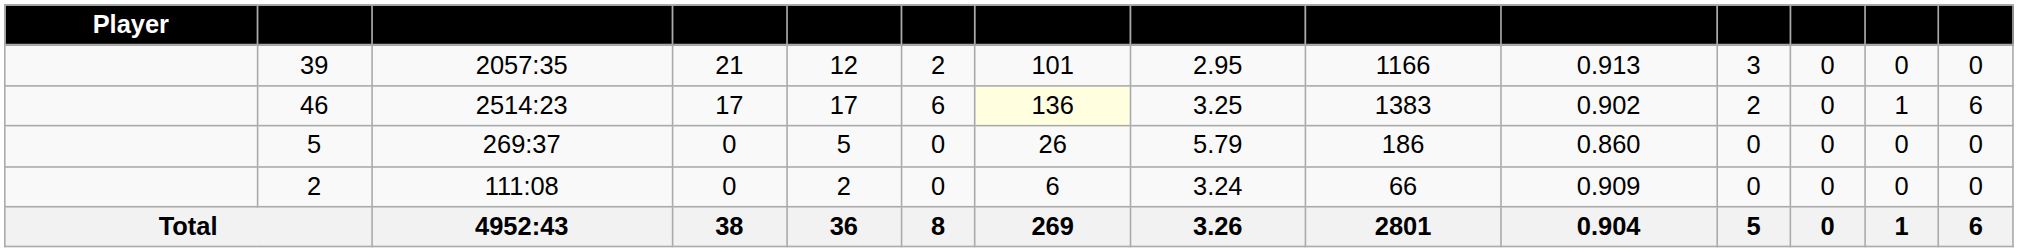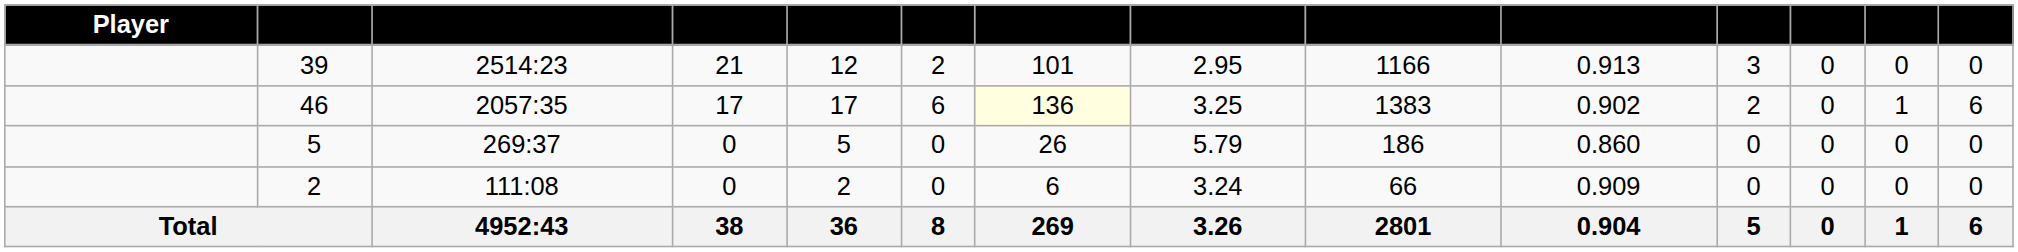(522, 65) 2057:35 -> (522, 65) 2514:23
(522, 105) 2514:23 -> (522, 105) 2057:35
